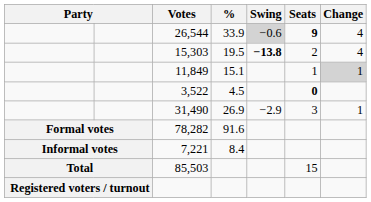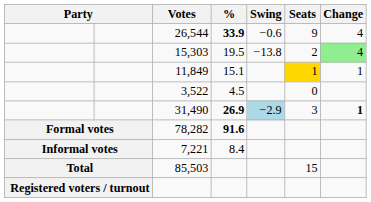(234, 33) normal -> (234, 33) bold
(271, 33) lightgrey background -> (271, 33) no background
(315, 33) bold -> (315, 33) normal
(268, 52) bold -> (268, 52) normal
(360, 52) no background -> (360, 52) lightgreen background
(315, 71) no background -> (315, 71) gold background
(360, 71) lightgrey background -> (360, 71) no background
(315, 91) bold -> (315, 91) normal
(234, 110) normal -> (234, 110) bold
(271, 110) no background -> (271, 110) lightblue background
(360, 110) normal -> (360, 110) bold
(234, 129) normal -> (234, 129) bold
